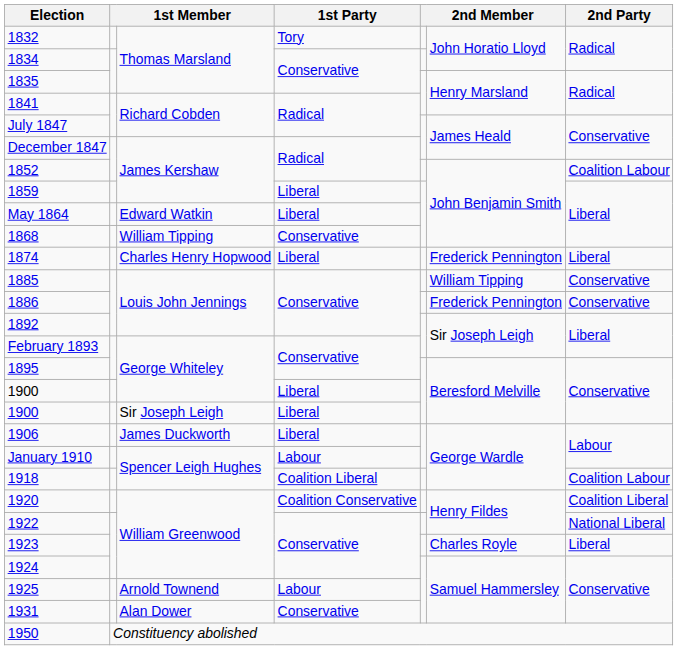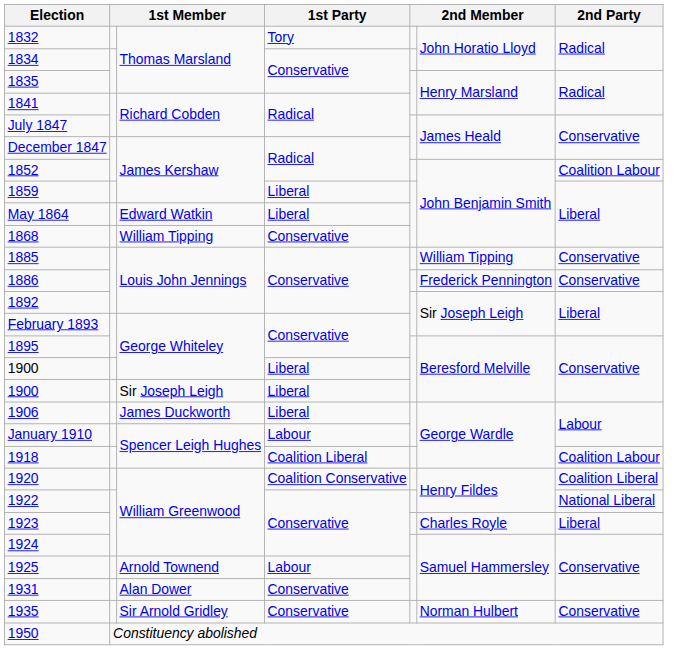- row: (23, 258)
+ row: (23, 611)
